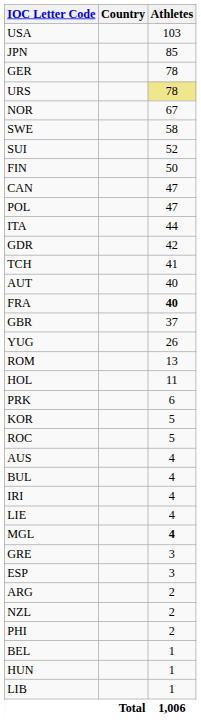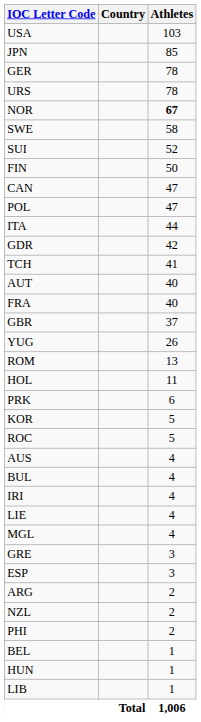(172, 91) khaki background -> (172, 91) no background
(172, 110) normal -> (172, 110) bold
(172, 303) bold -> (172, 303) normal
(172, 534) bold -> (172, 534) normal
